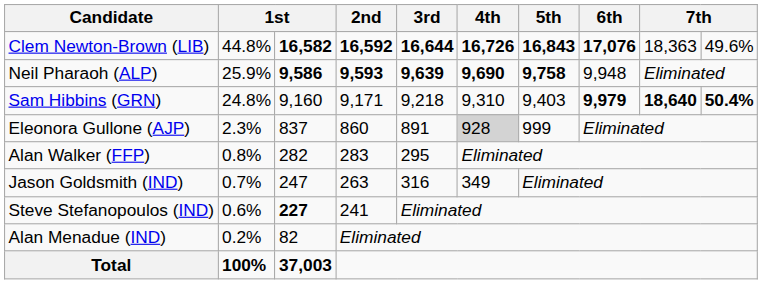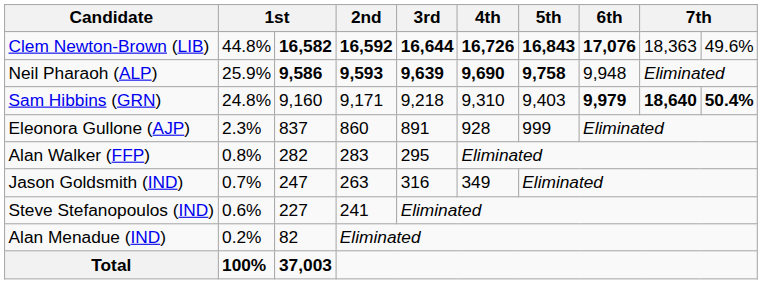(476, 127) lightgrey background -> (476, 127) no background
(293, 210) bold -> (293, 210) normal
